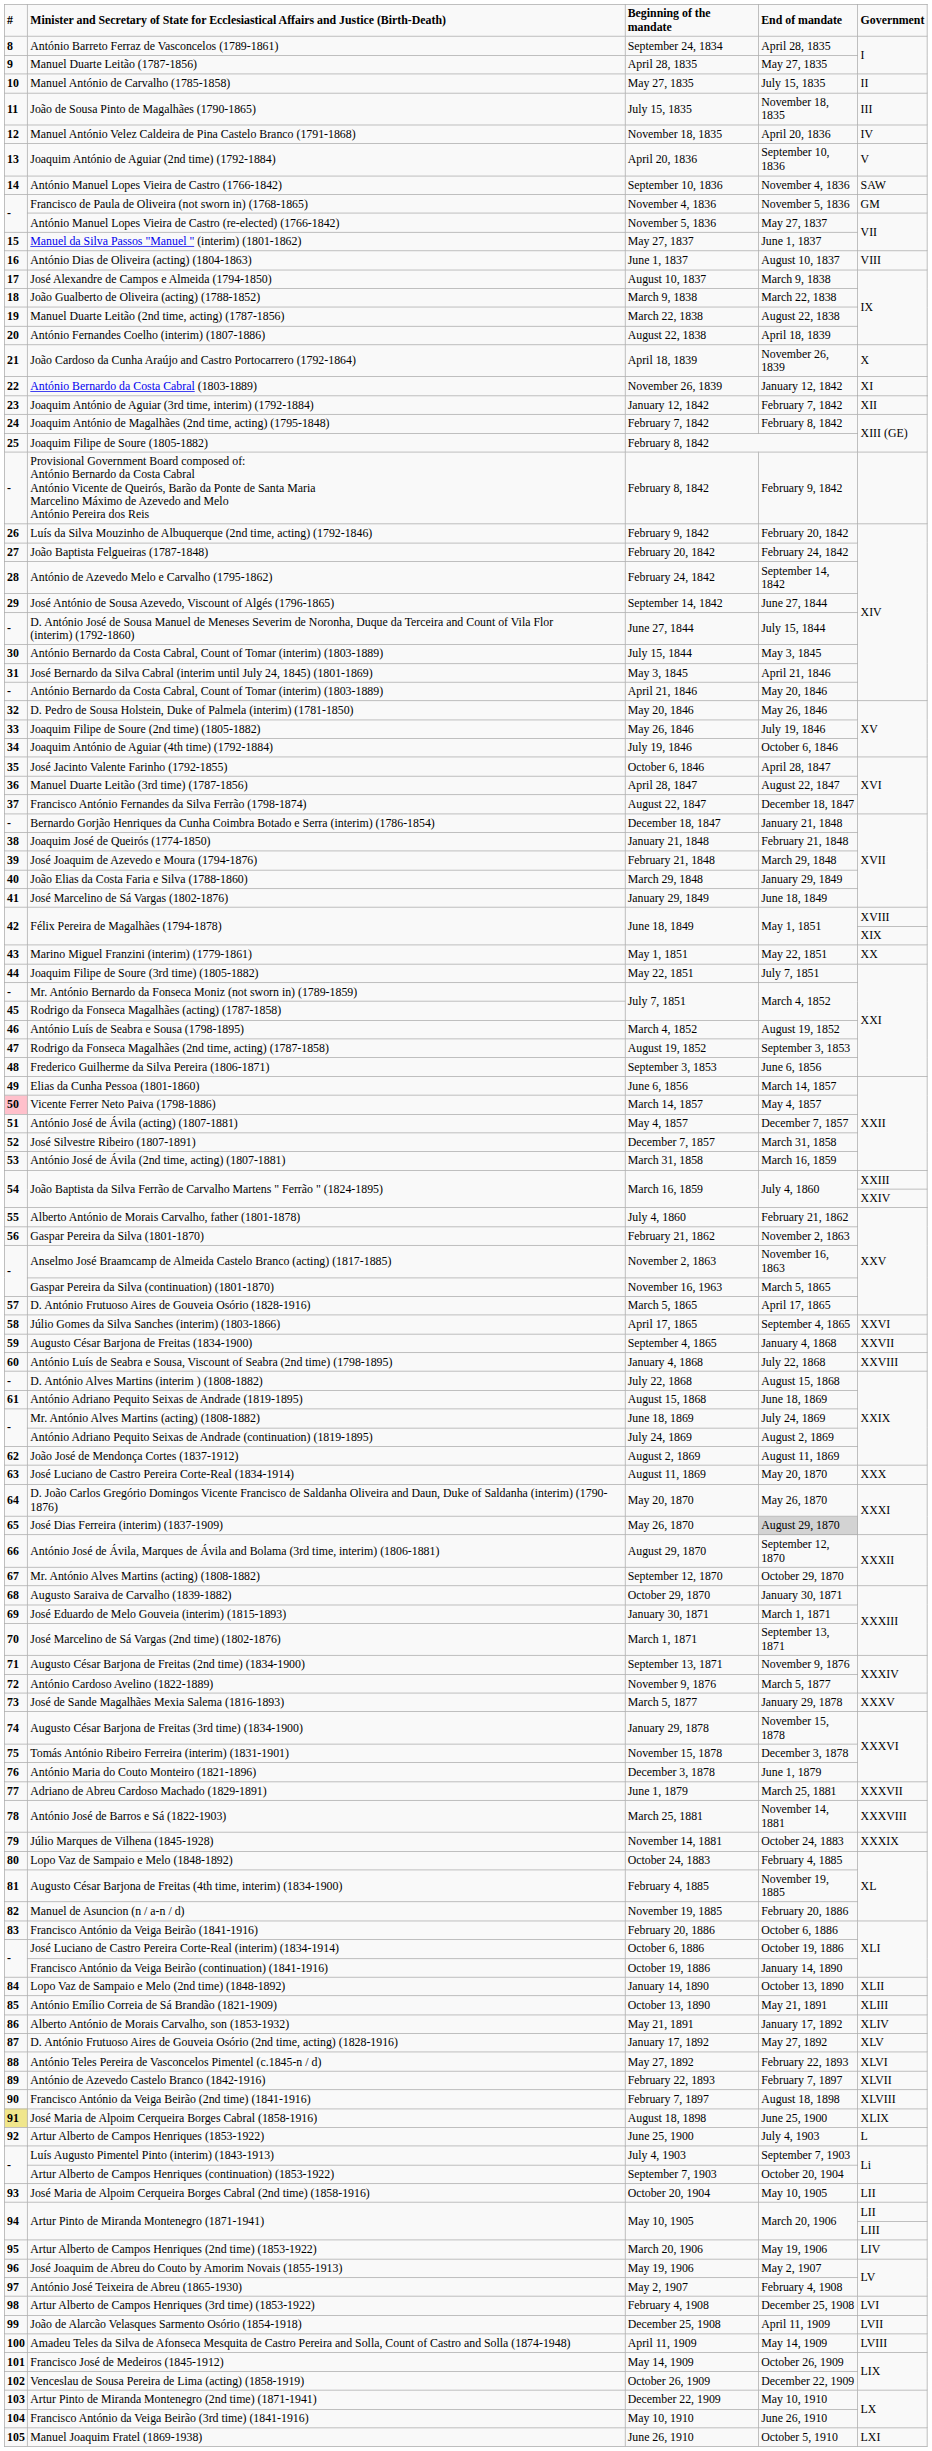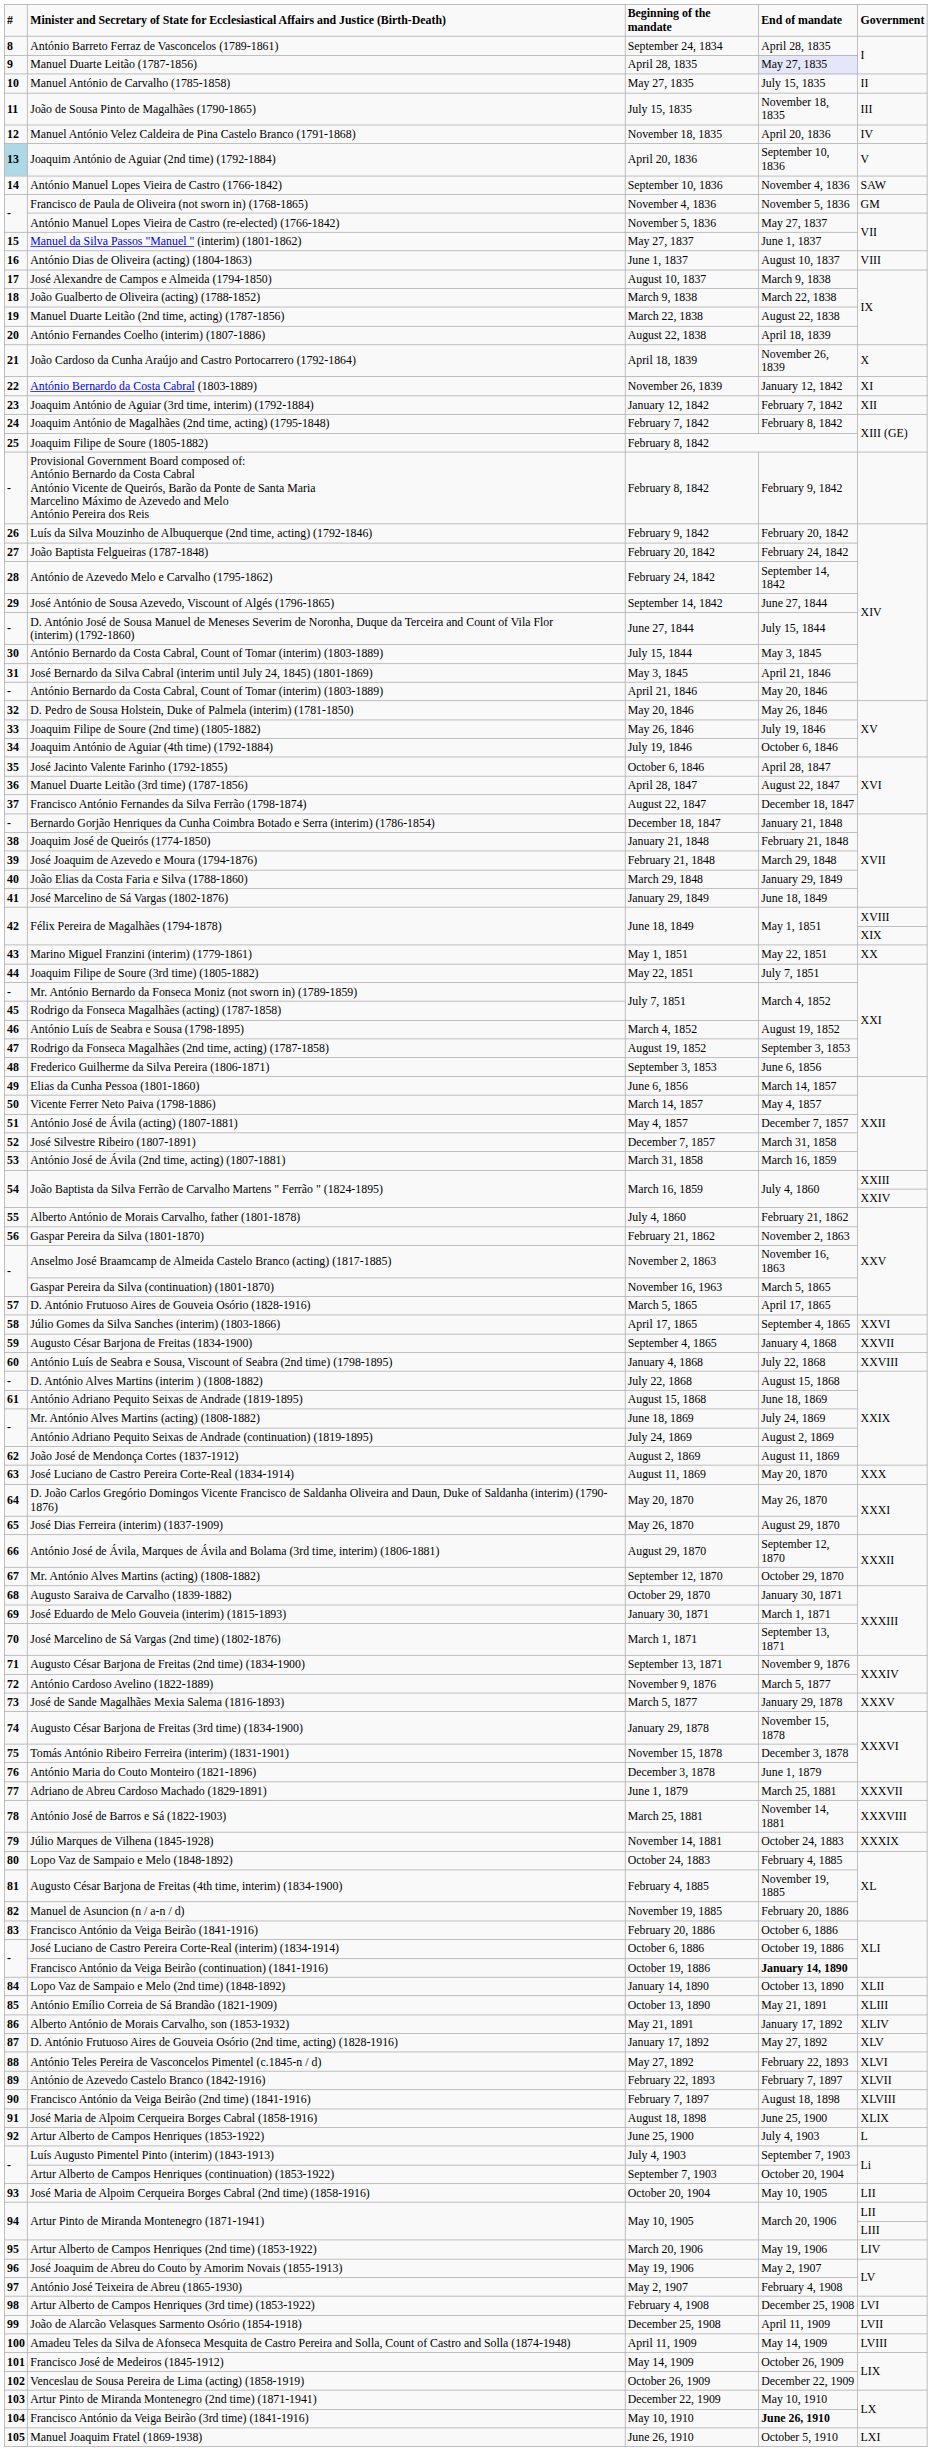(794, 64) no background -> (794, 64) lavender background
(13, 159) no background -> (13, 159) lightblue background
(13, 1104) pink background -> (13, 1104) no background
(800, 1525) lightgrey background -> (800, 1525) no background
(802, 1967) normal -> (804, 1967) bold
(13, 2118) khaki background -> (13, 2118) no background
(794, 2418) normal -> (796, 2418) bold
